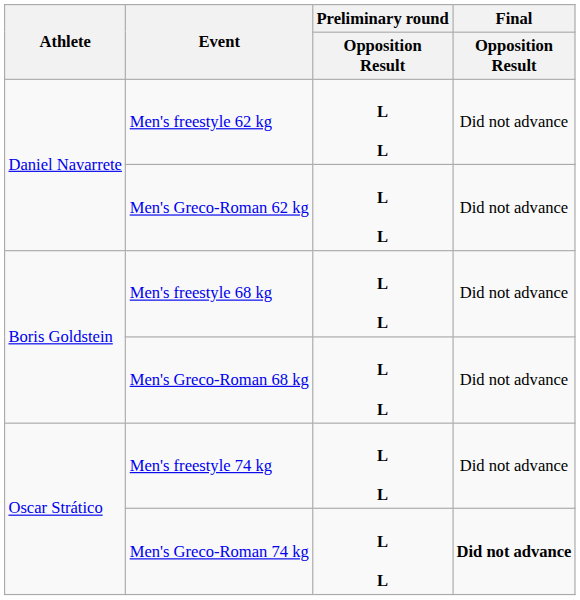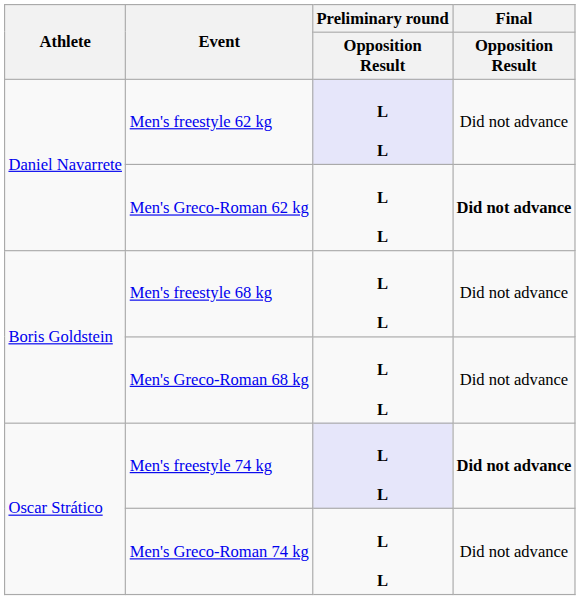(383, 131) no background -> (383, 131) lavender background
(514, 208) normal -> (514, 208) bold
(383, 475) no background -> (383, 475) lavender background
(514, 465) normal -> (514, 465) bold
(514, 551) bold -> (514, 551) normal
